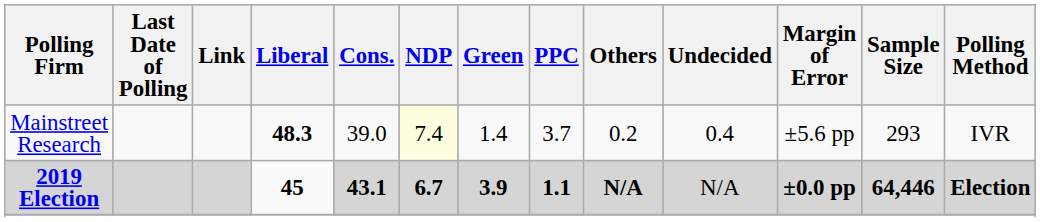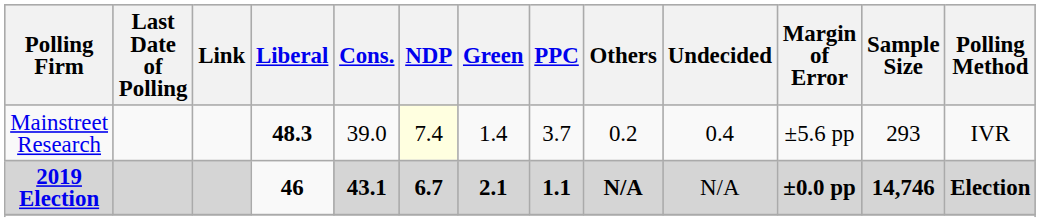(292, 188) 45 -> (292, 188) 46
(493, 188) 3.9 -> (493, 188) 2.1
(903, 188) 64,446 -> (903, 188) 14,746
